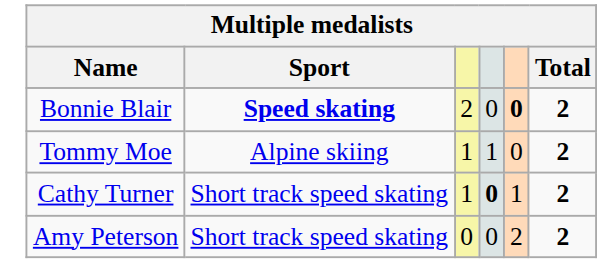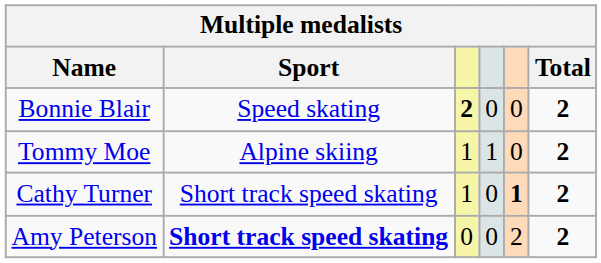(319, 109) bold -> (309, 109) normal
(467, 109) normal -> (467, 109) bold
(516, 109) bold -> (516, 109) normal
(492, 193) bold -> (492, 193) normal
(516, 193) normal -> (516, 193) bold
(319, 236) normal -> (309, 236) bold
